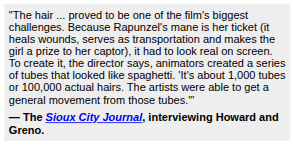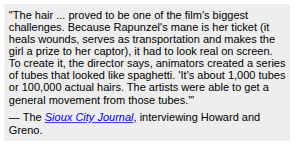(144, 124) bold -> (135, 124) normal
